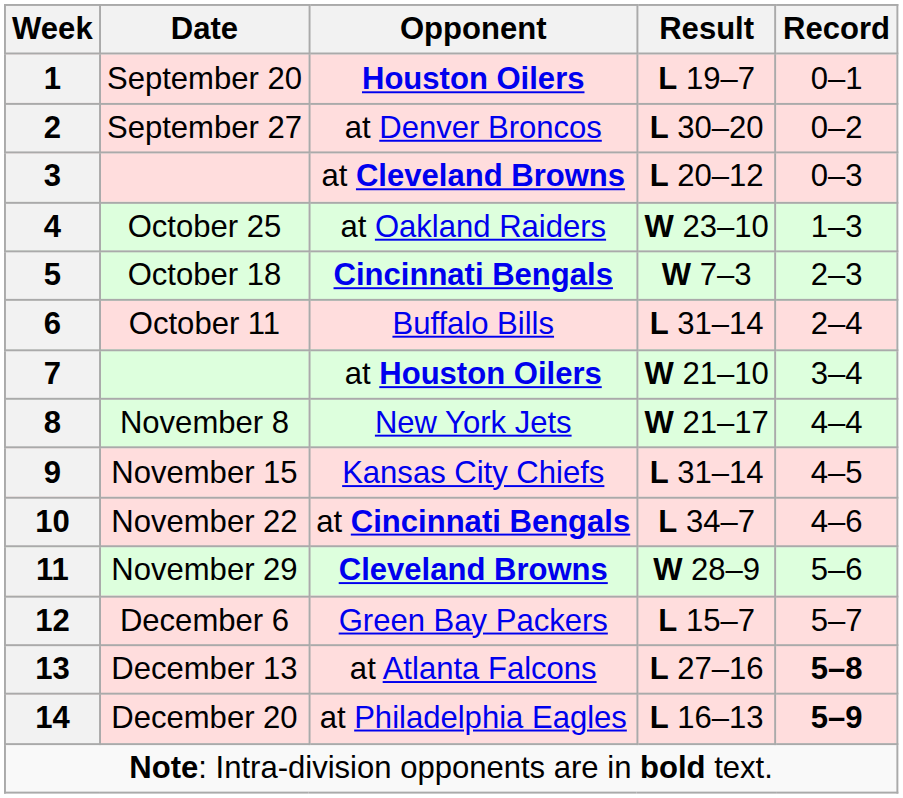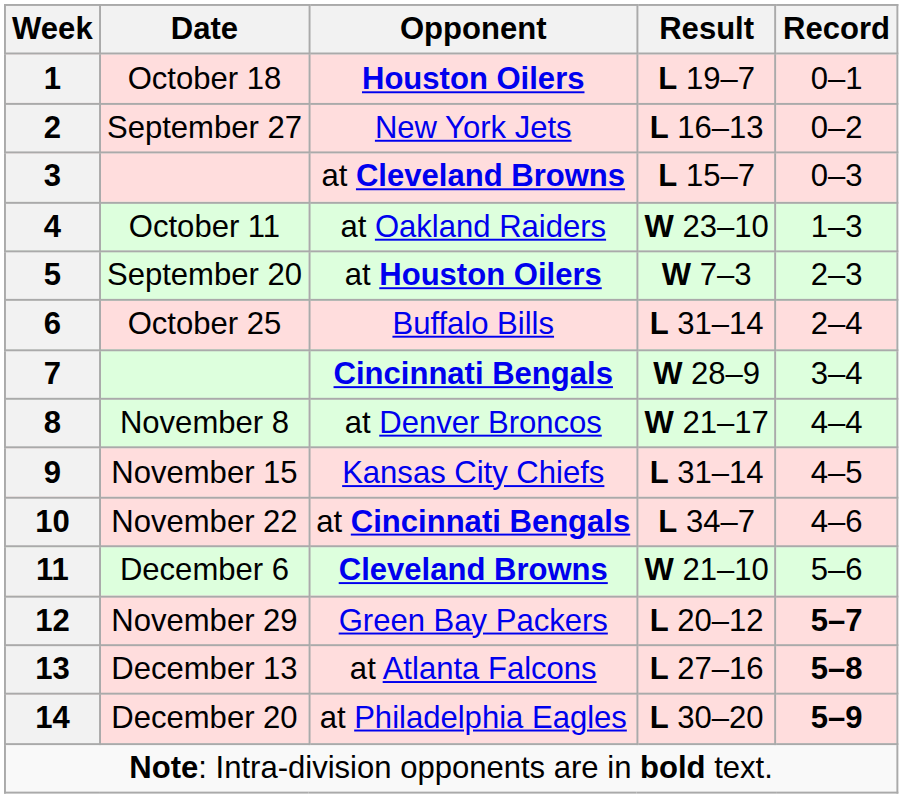(204, 78) September 20 -> (204, 78) October 18
(473, 127) at Denver Broncos -> (473, 127) New York Jets
(707, 127) L 30–20 -> (707, 127) L 16–13
(707, 176) L 20–12 -> (707, 176) L 15–7
(204, 226) October 25 -> (204, 226) October 11
(204, 275) October 18 -> (204, 275) September 20
(473, 275) Cincinnati Bengals -> (473, 275) at Houston Oilers
(204, 324) October 11 -> (204, 324) October 25
(473, 373) at Houston Oilers -> (473, 373) Cincinnati Bengals
(707, 373) W 21–10 -> (707, 373) W 28–9
(473, 422) New York Jets -> (473, 422) at Denver Broncos
(204, 570) November 29 -> (204, 570) December 6
(707, 570) W 28–9 -> (707, 570) W 21–10
(204, 619) December 6 -> (204, 619) November 29
(707, 619) L 15–7 -> (707, 619) L 20–12
(837, 619) normal -> (837, 619) bold
(707, 718) L 16–13 -> (707, 718) L 30–20
